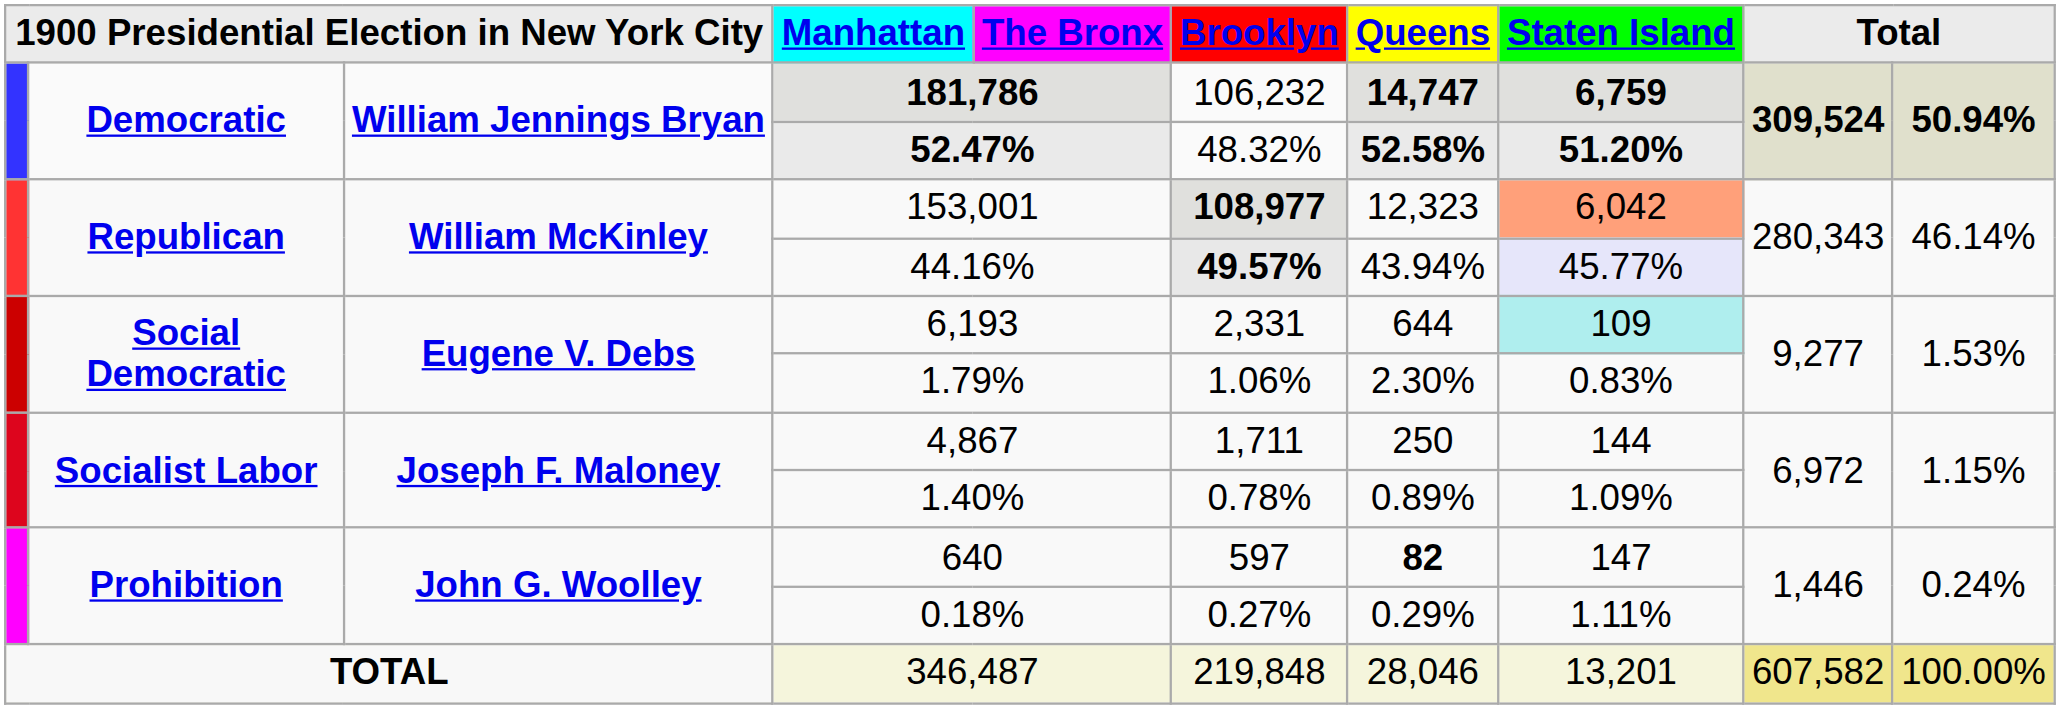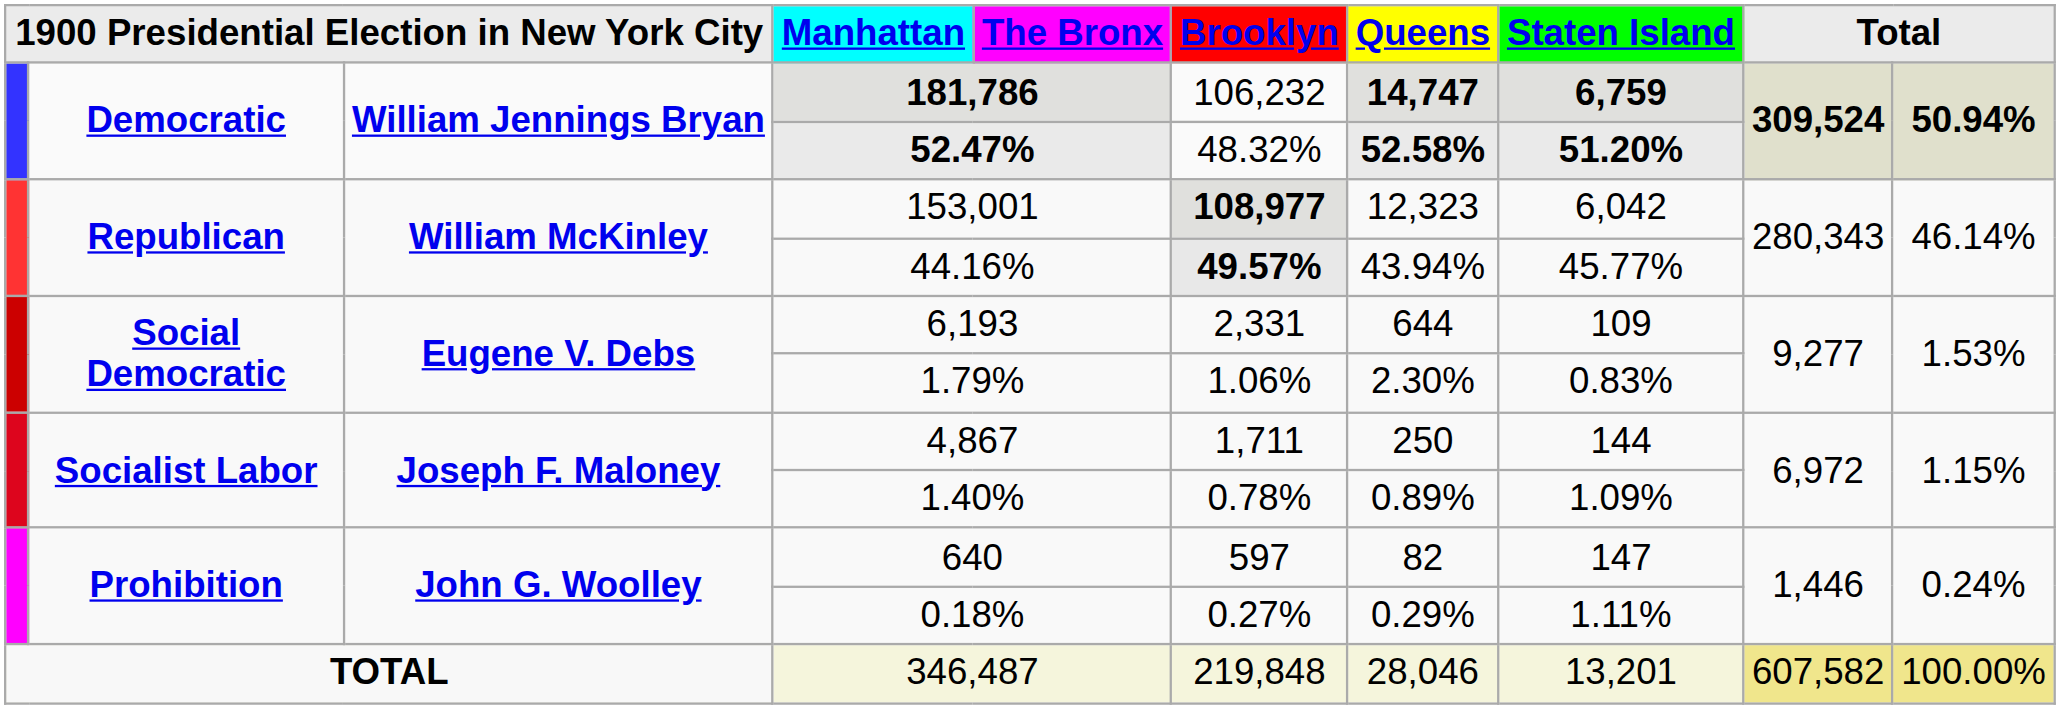(1621, 207) lightsalmon background -> (1621, 207) no background
(1621, 265) lavender background -> (1621, 265) no background
(1621, 324) paleturquoise background -> (1621, 324) no background
(1423, 556) bold -> (1423, 556) normal
